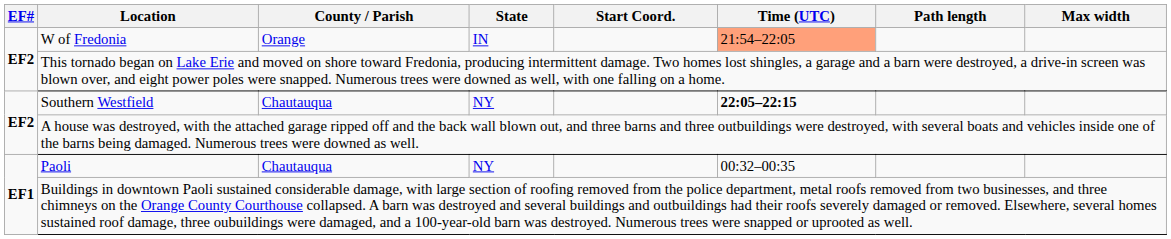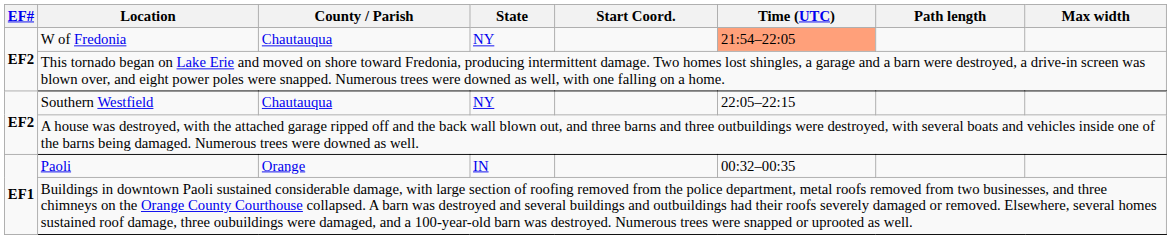(283, 39) Orange -> (297, 39) Chautauqua
(481, 39) IN -> (484, 39) NY
(759, 102) bold -> (758, 102) normal
(297, 166) Chautauqua -> (284, 166) Orange
(483, 166) NY -> (481, 166) IN
